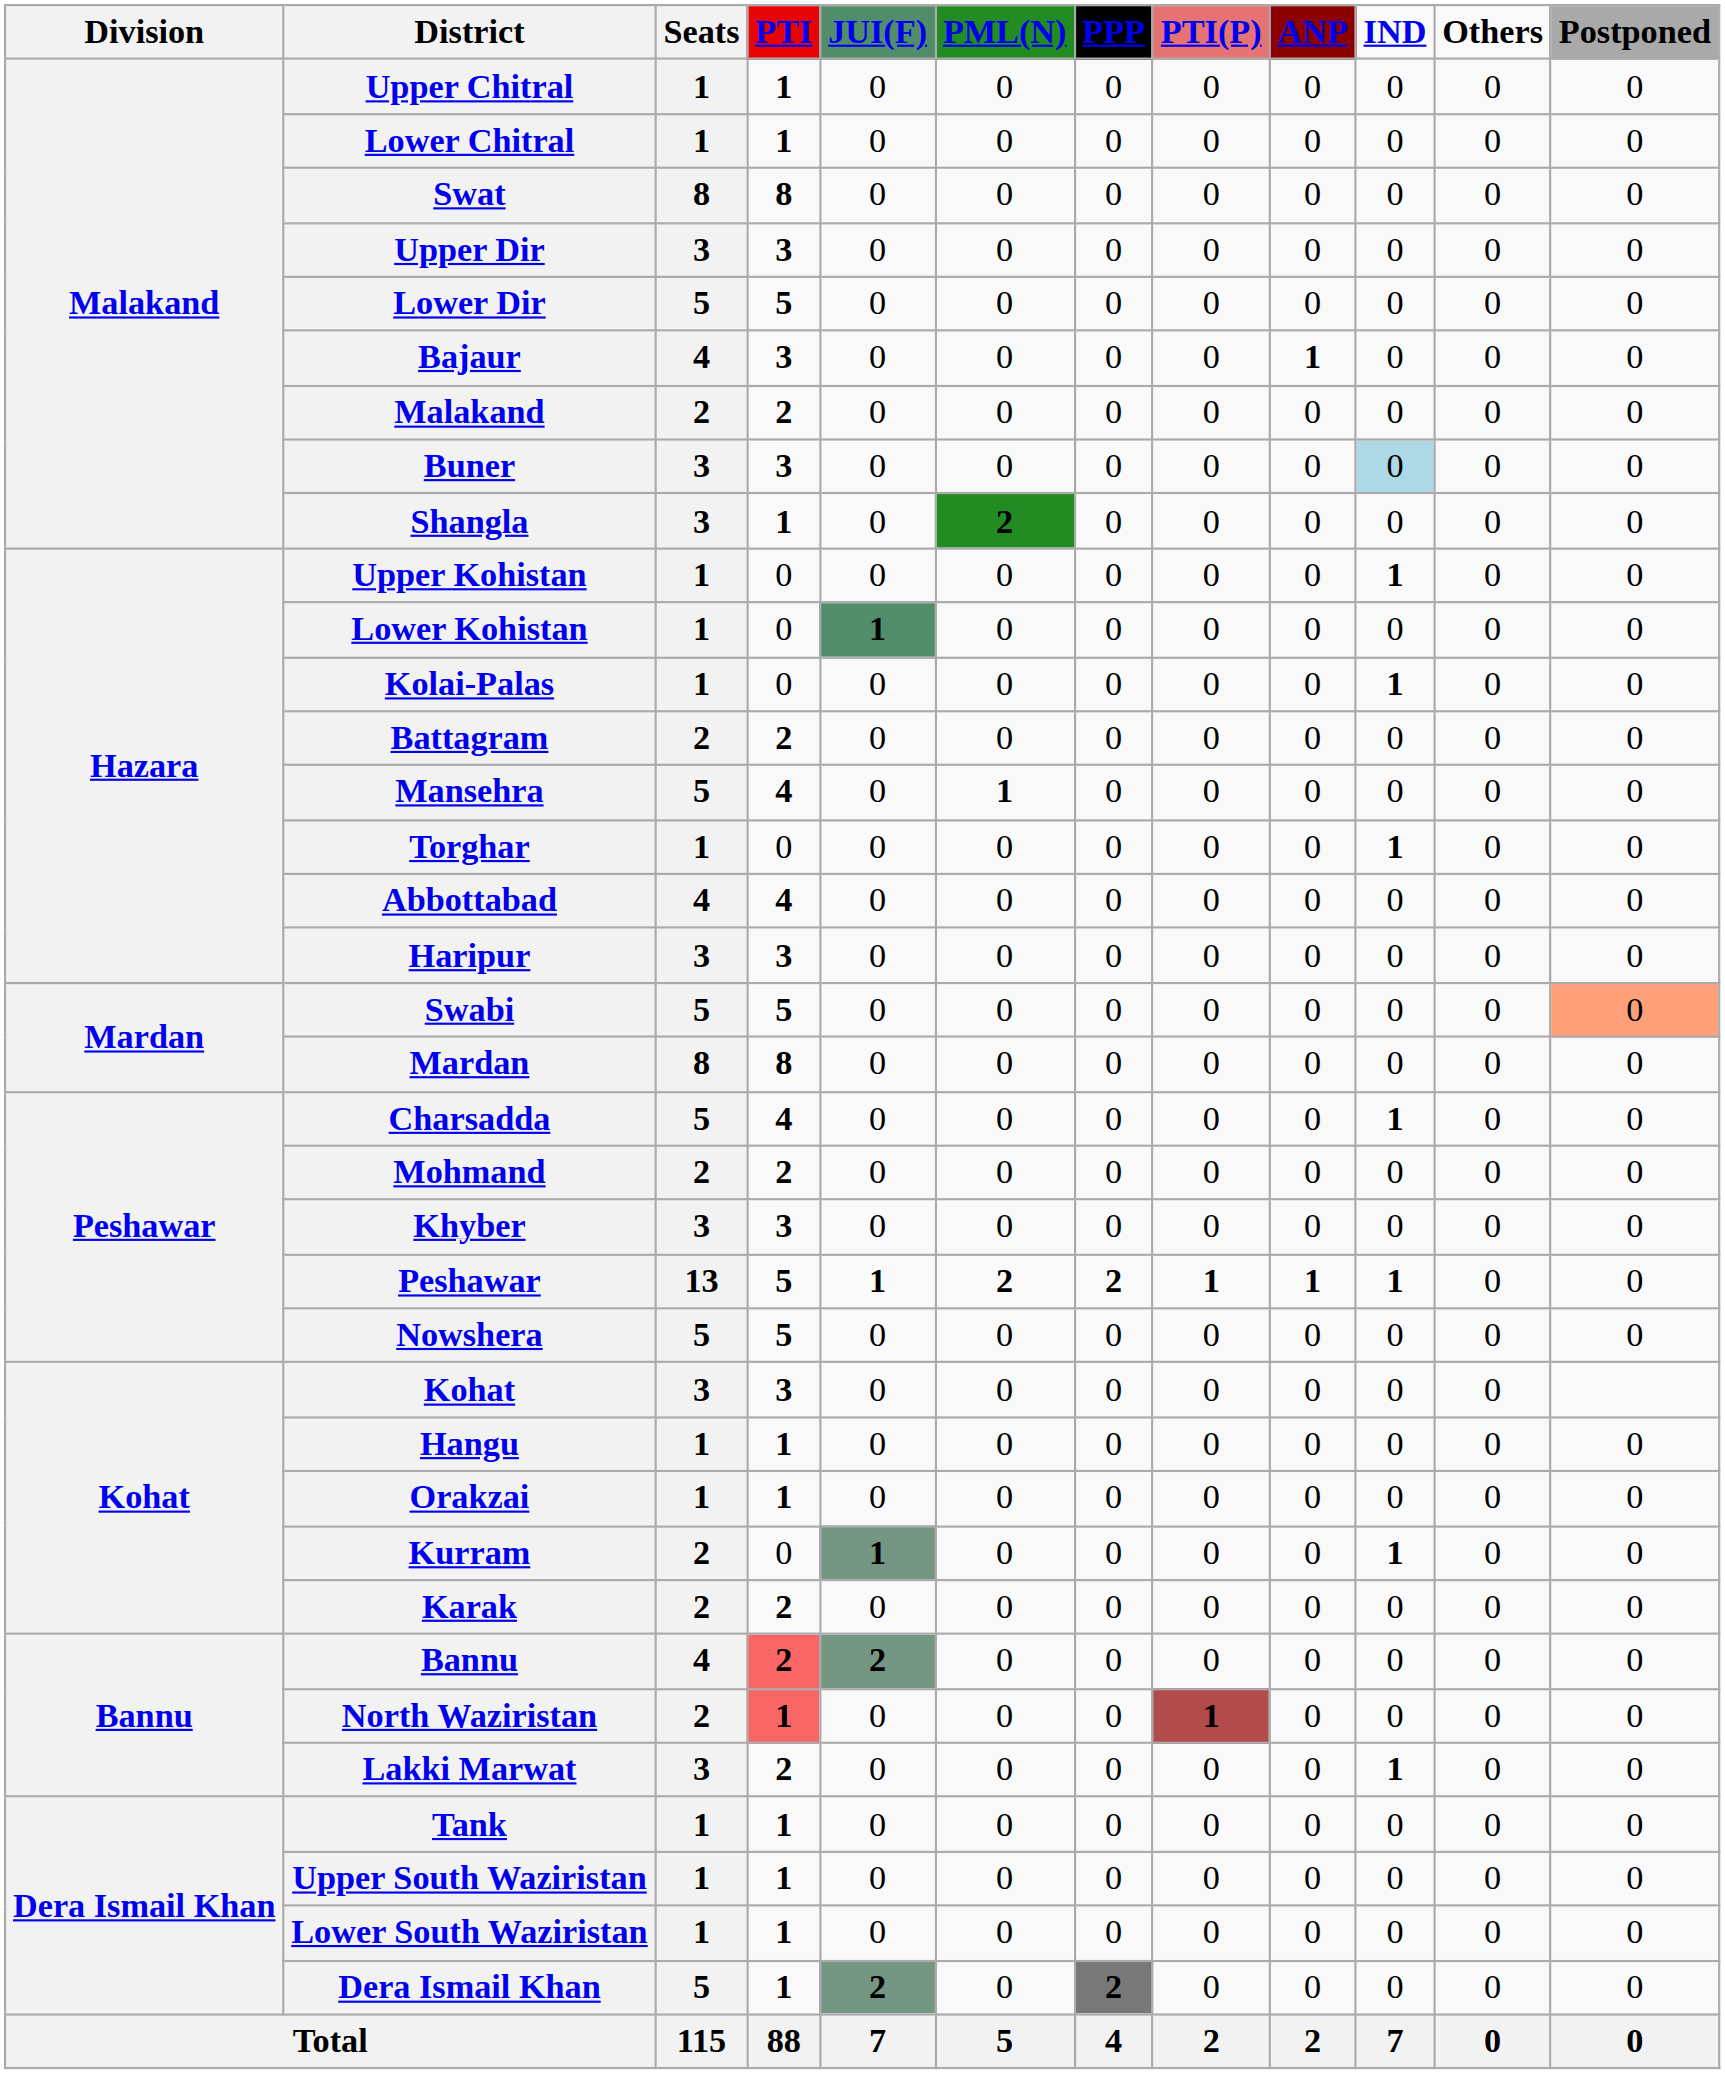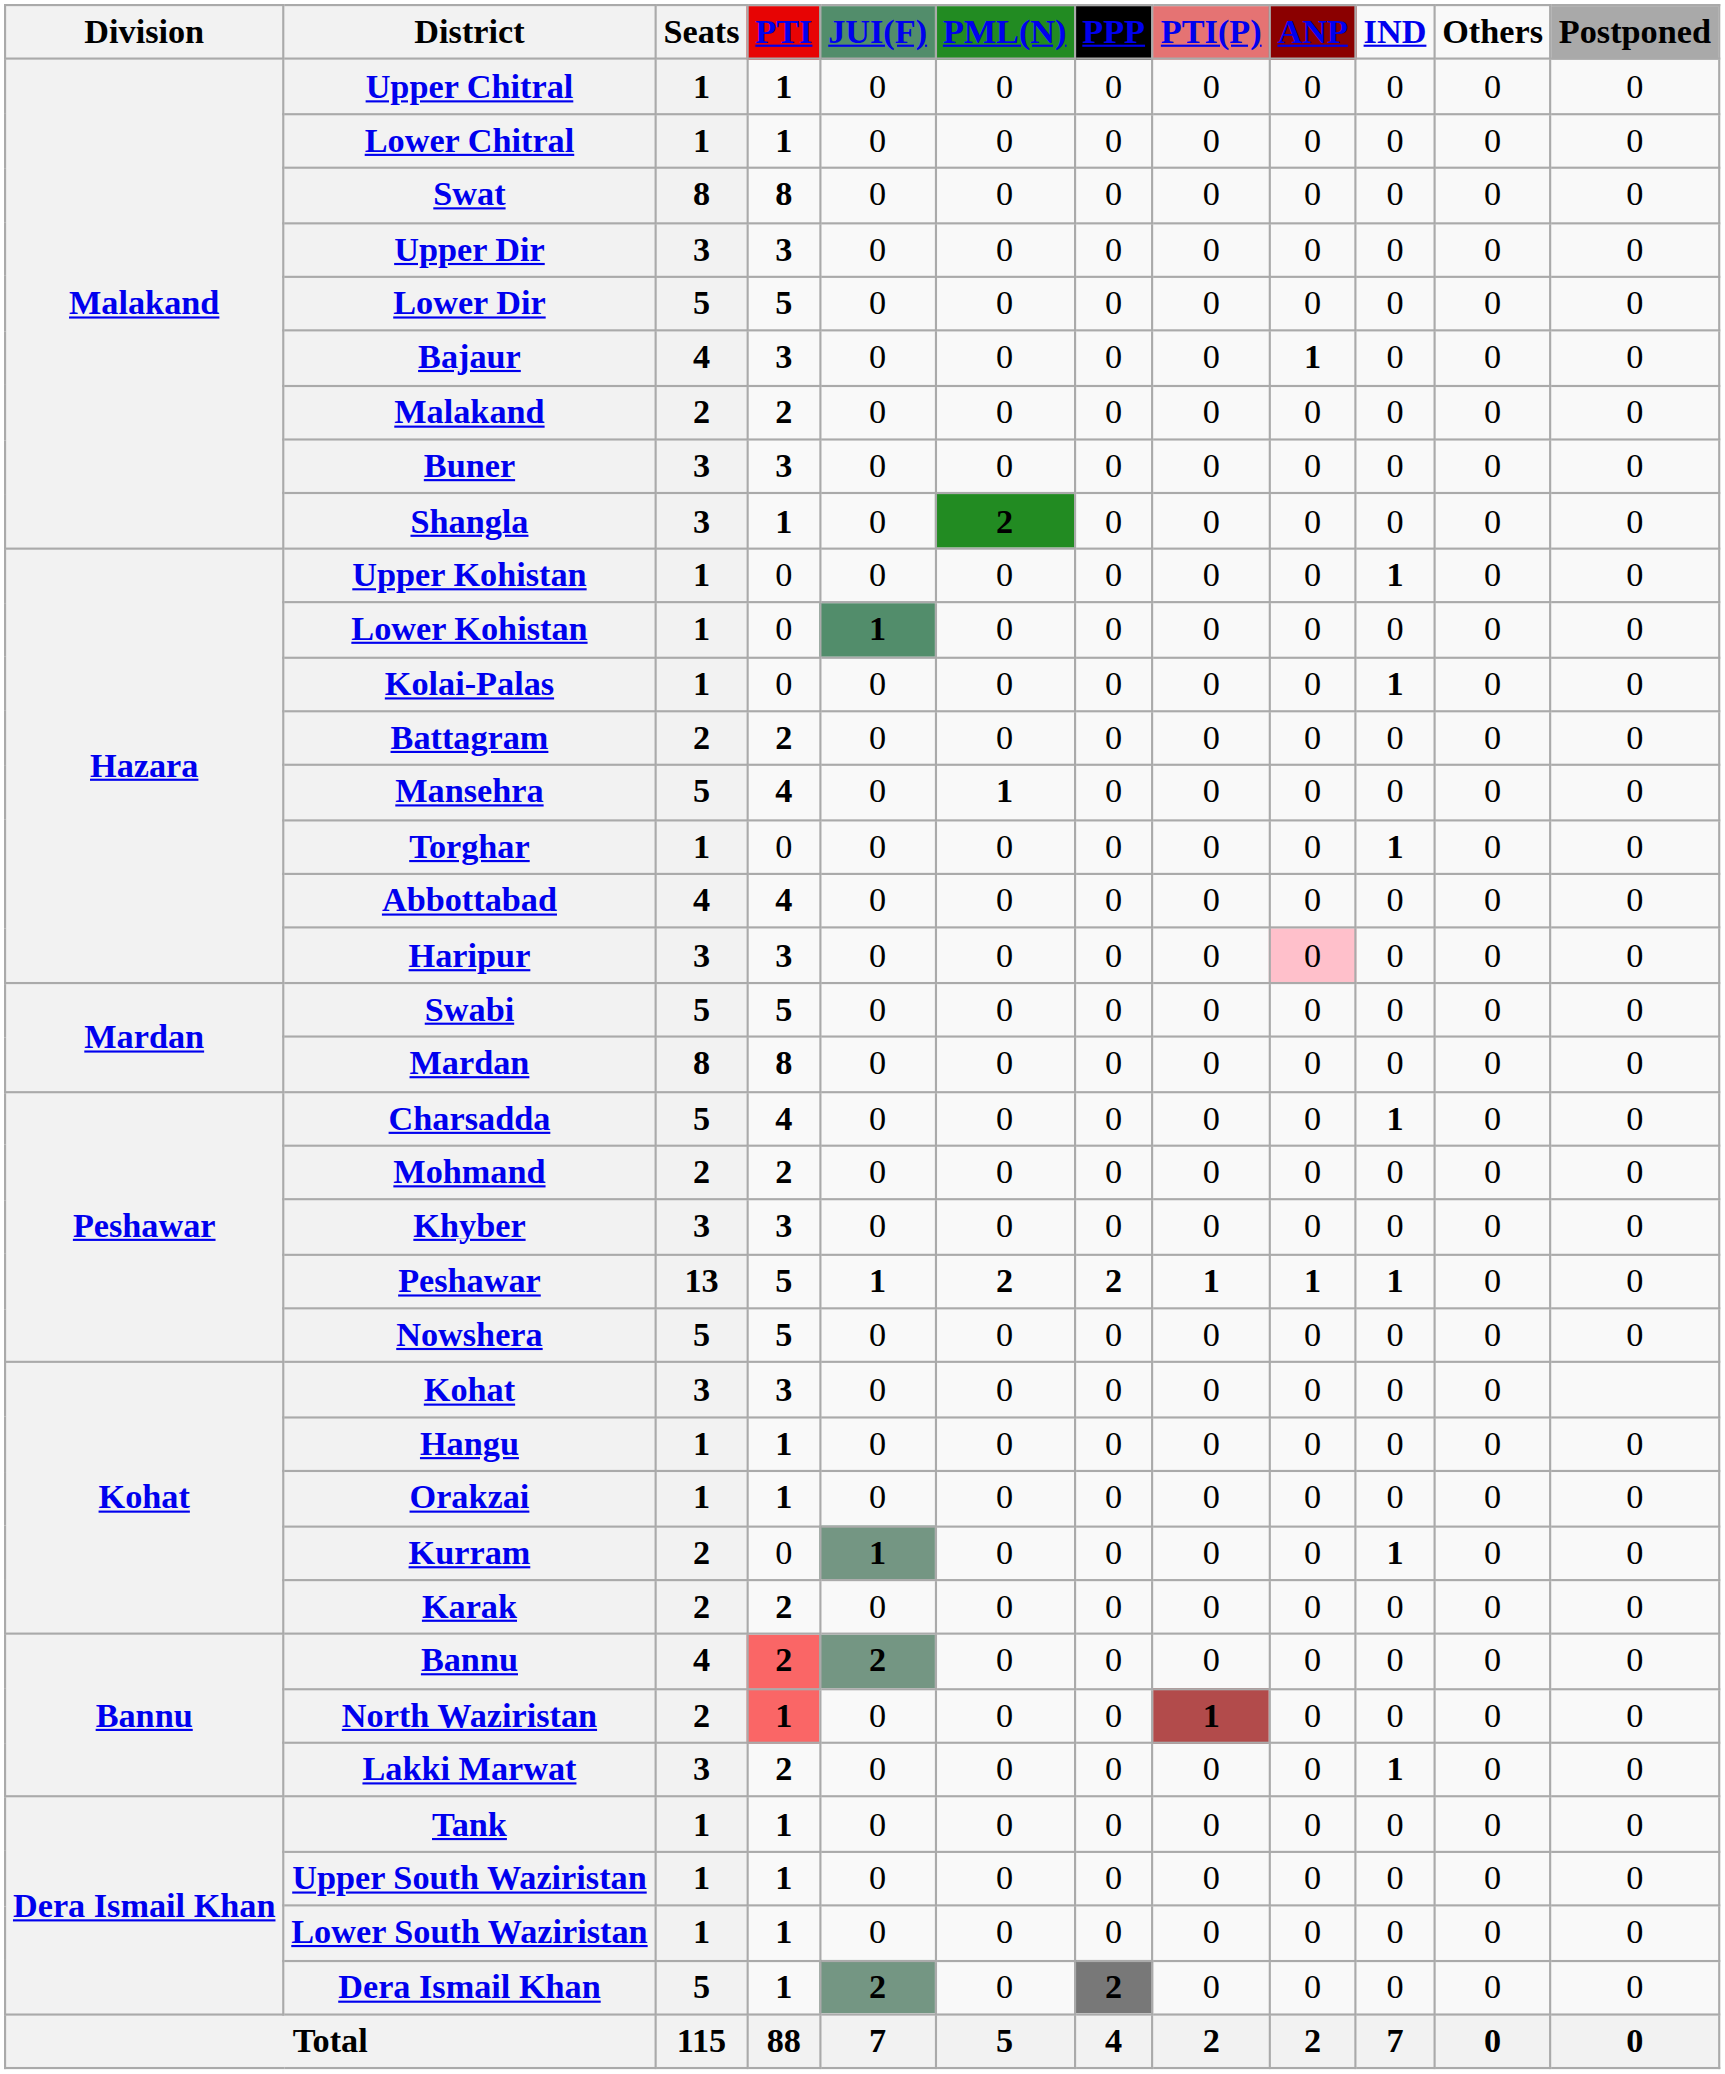(1395, 466) lightblue background -> (1395, 466) no background
(1313, 954) no background -> (1313, 954) pink background
(1635, 1009) lightsalmon background -> (1635, 1009) no background
